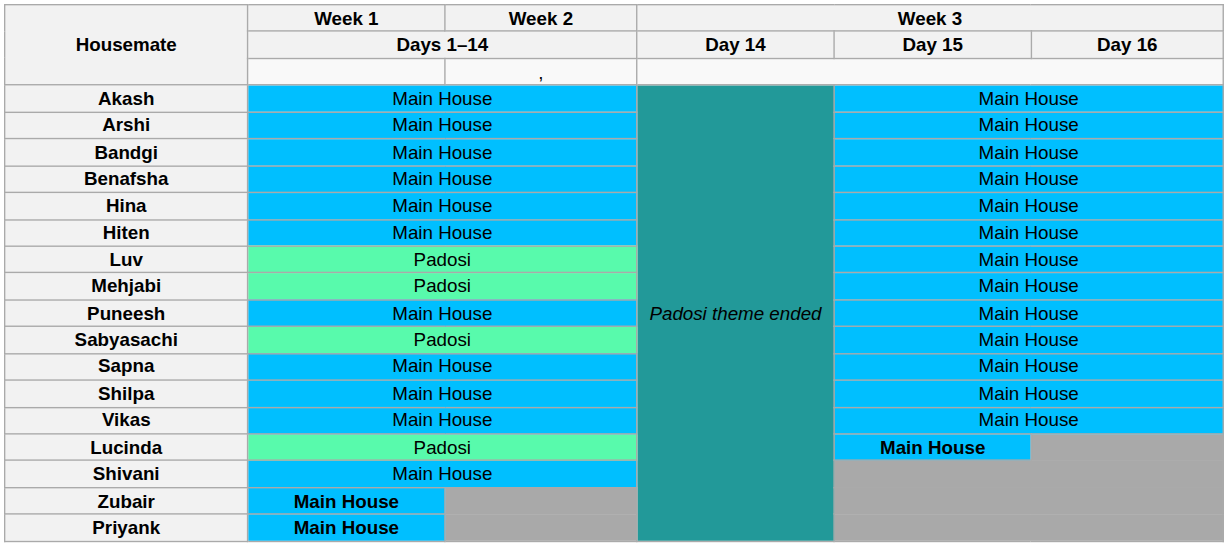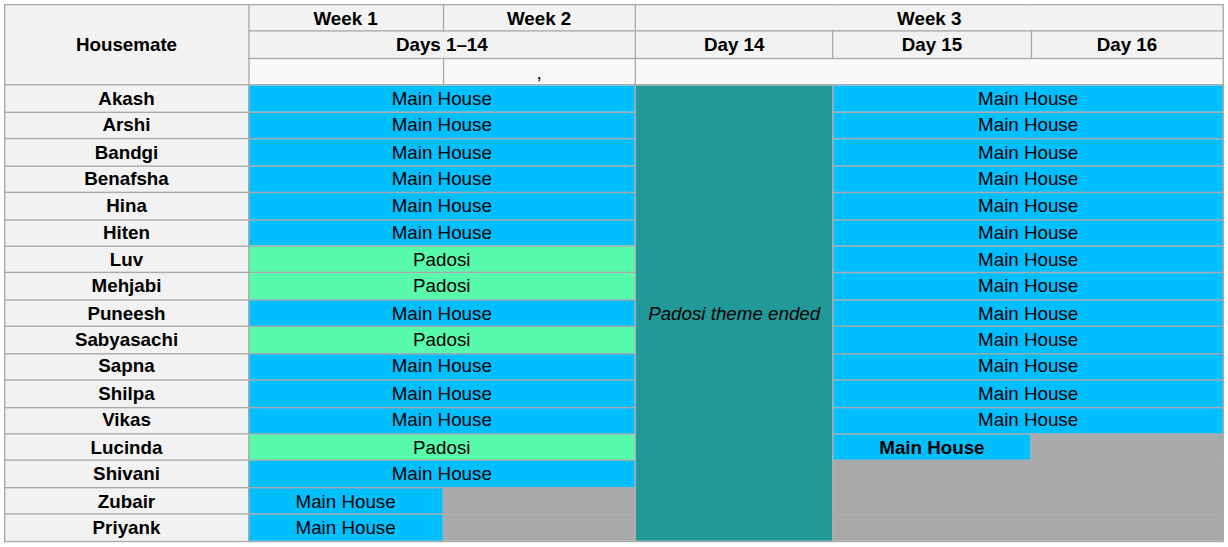(346, 501) bold -> (346, 501) normal
(346, 527) bold -> (346, 527) normal
